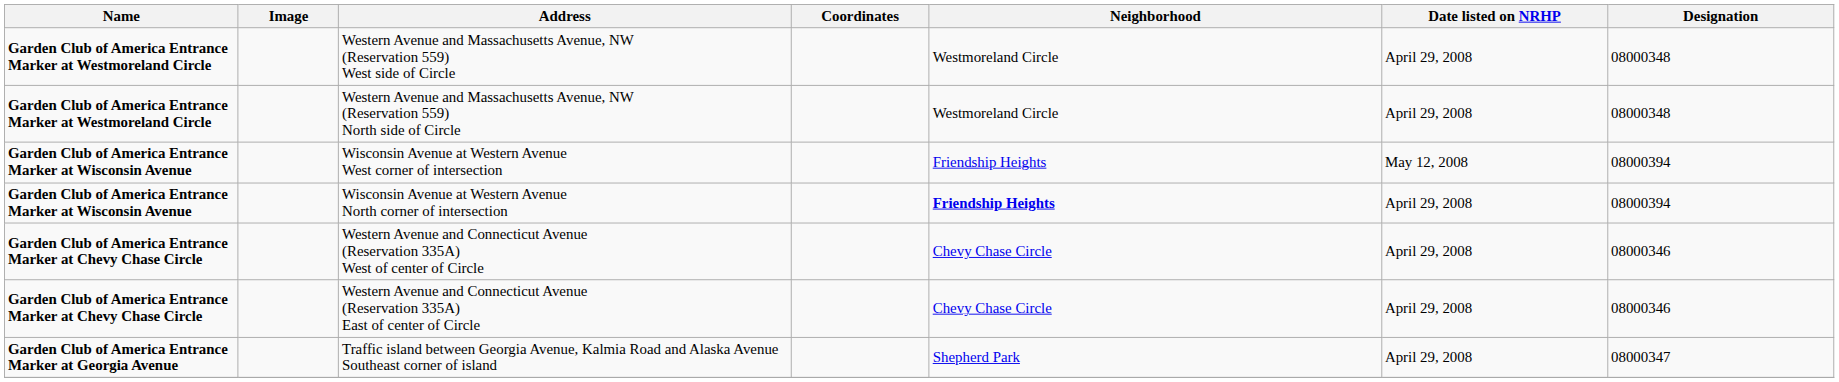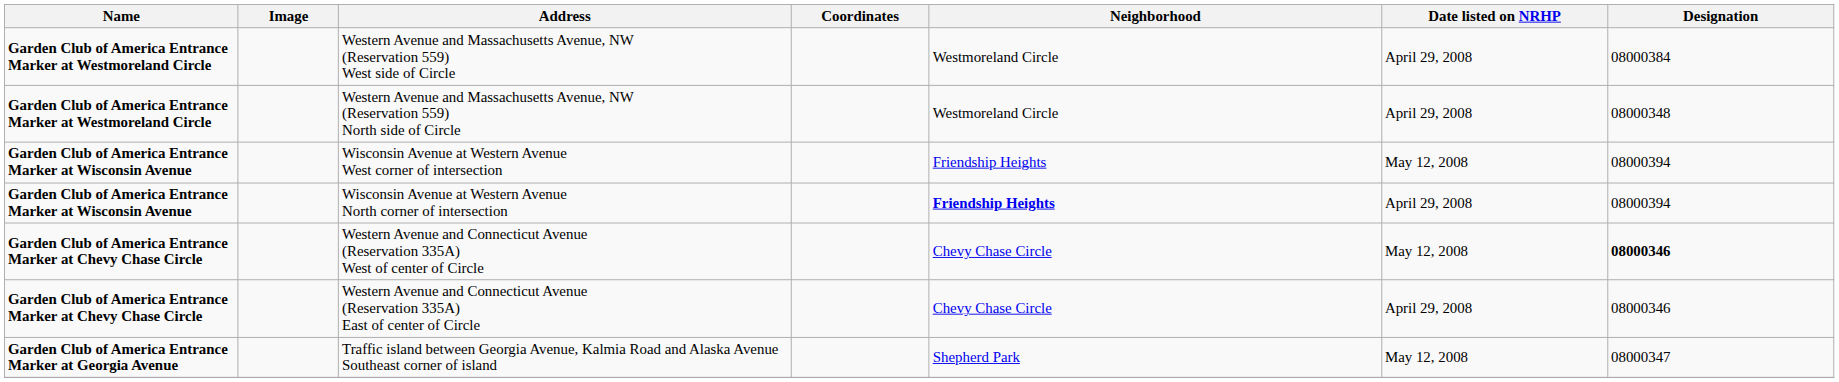(1641, 56) 08000348 -> (1641, 56) 08000384
(1429, 251) April 29, 2008 -> (1426, 251) May 12, 2008
(1641, 251) normal -> (1641, 251) bold
(1429, 357) April 29, 2008 -> (1426, 357) May 12, 2008
